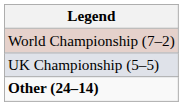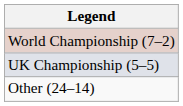(53, 88) bold -> (51, 88) normal
